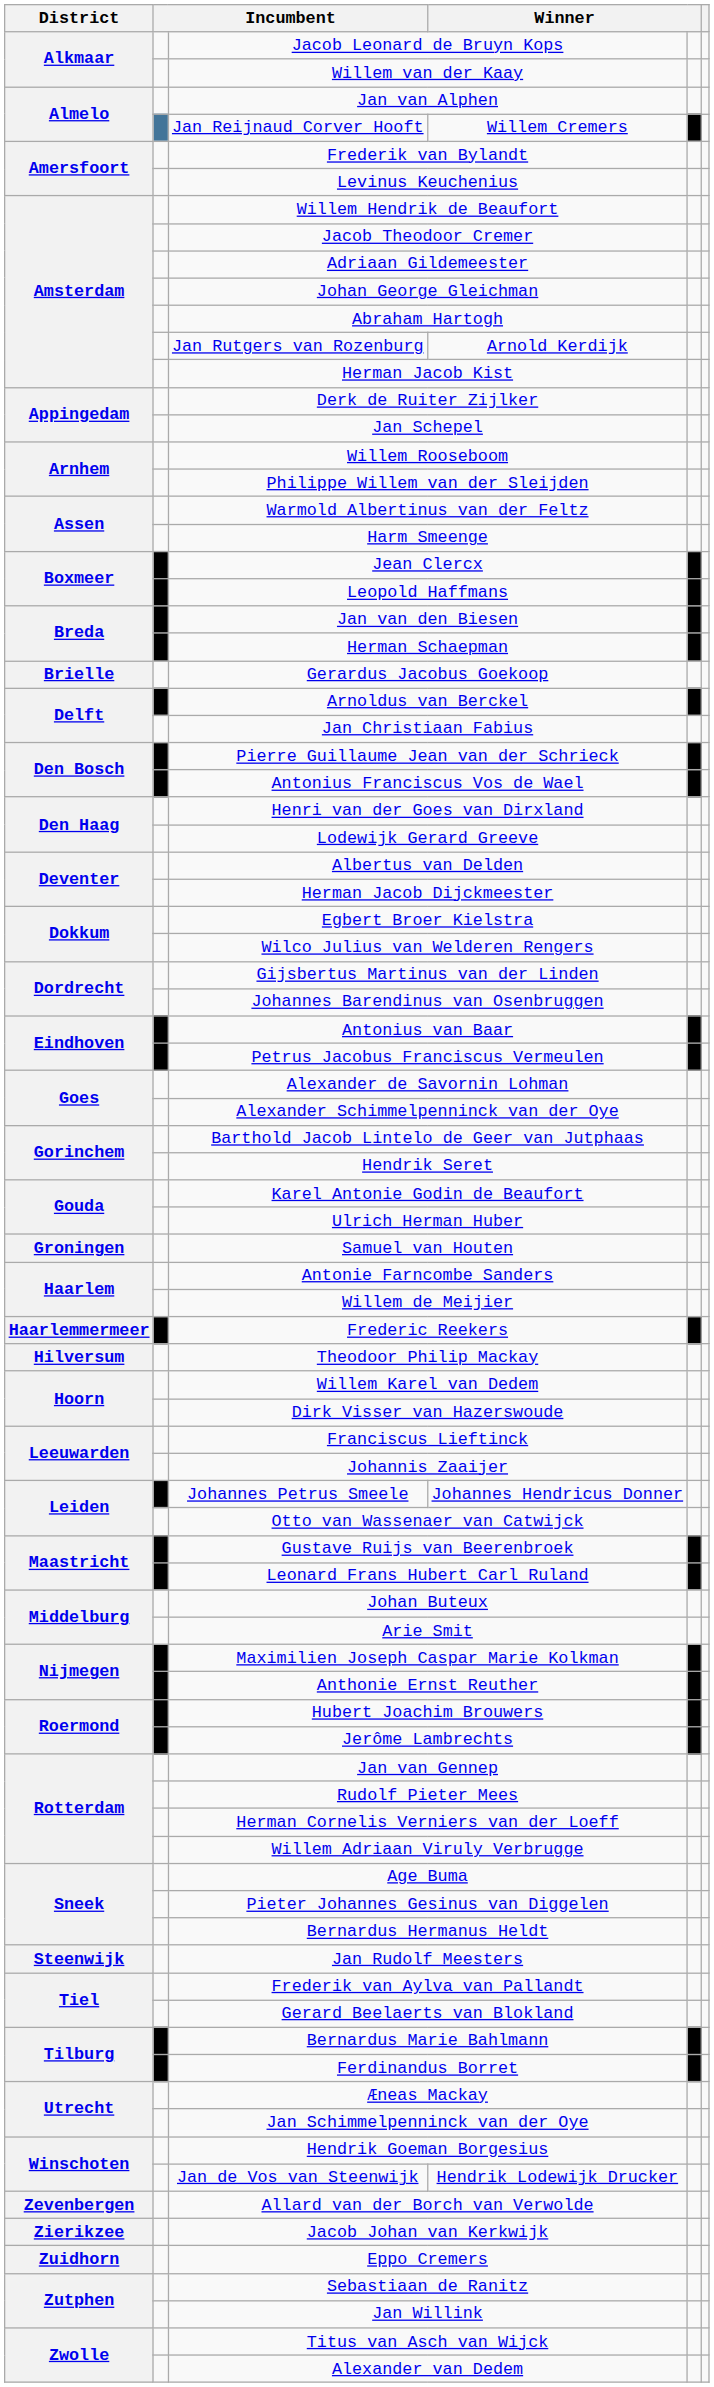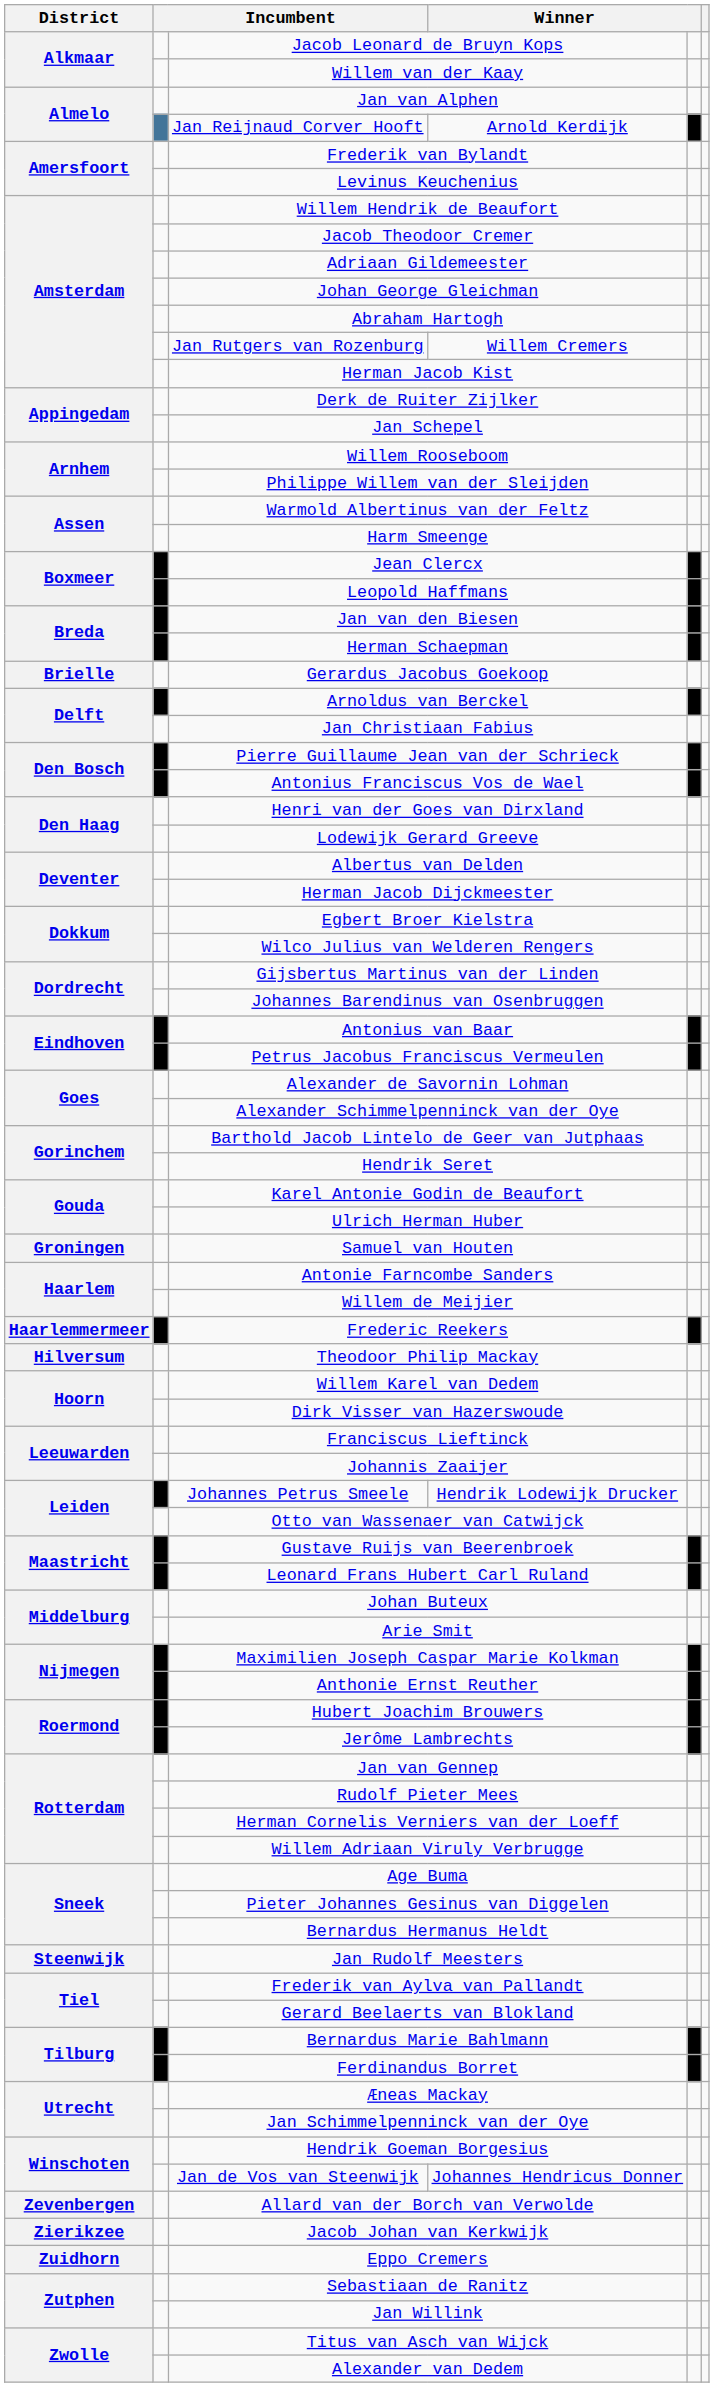(557, 128) Willem Cremers -> (557, 128) Arnold Kerdijk
(557, 346) Arnold Kerdijk -> (557, 346) Willem Cremers
(557, 1494) Johannes Hendricus Donner -> (557, 1494) Hendrik Lodewijk Drucker
(557, 2178) Hendrik Lodewijk Drucker -> (557, 2178) Johannes Hendricus Donner
